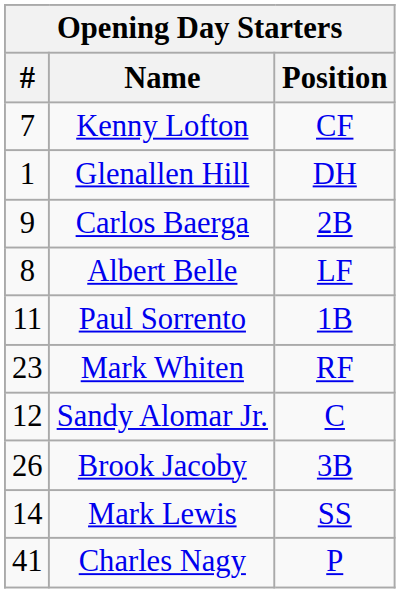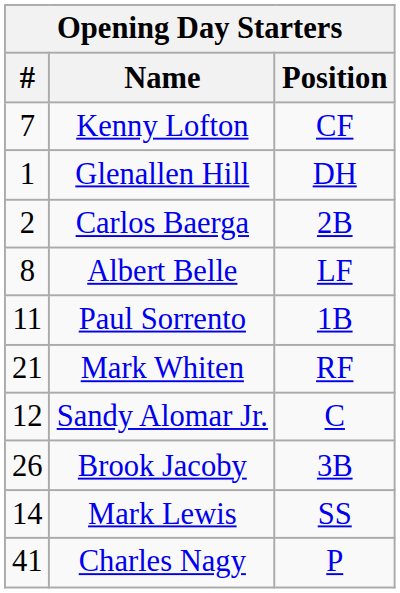(27, 222) 9 -> (27, 222) 2
(27, 367) 23 -> (27, 367) 21
